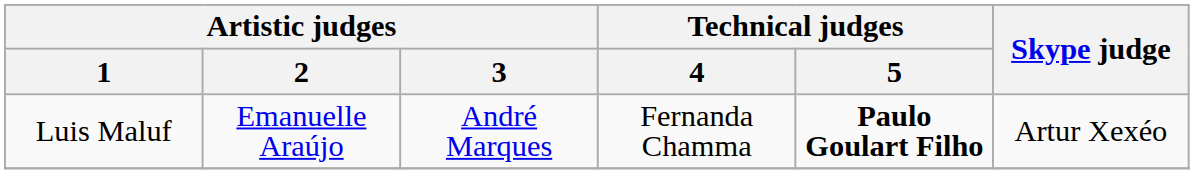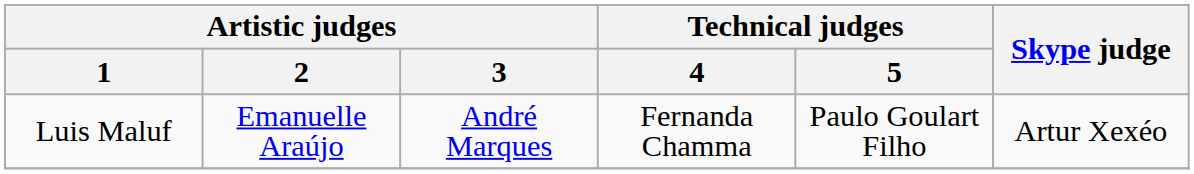(894, 130) bold -> (894, 130) normal
